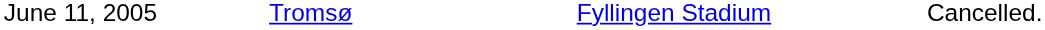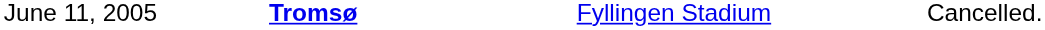(311, 13) normal -> (313, 13) bold
